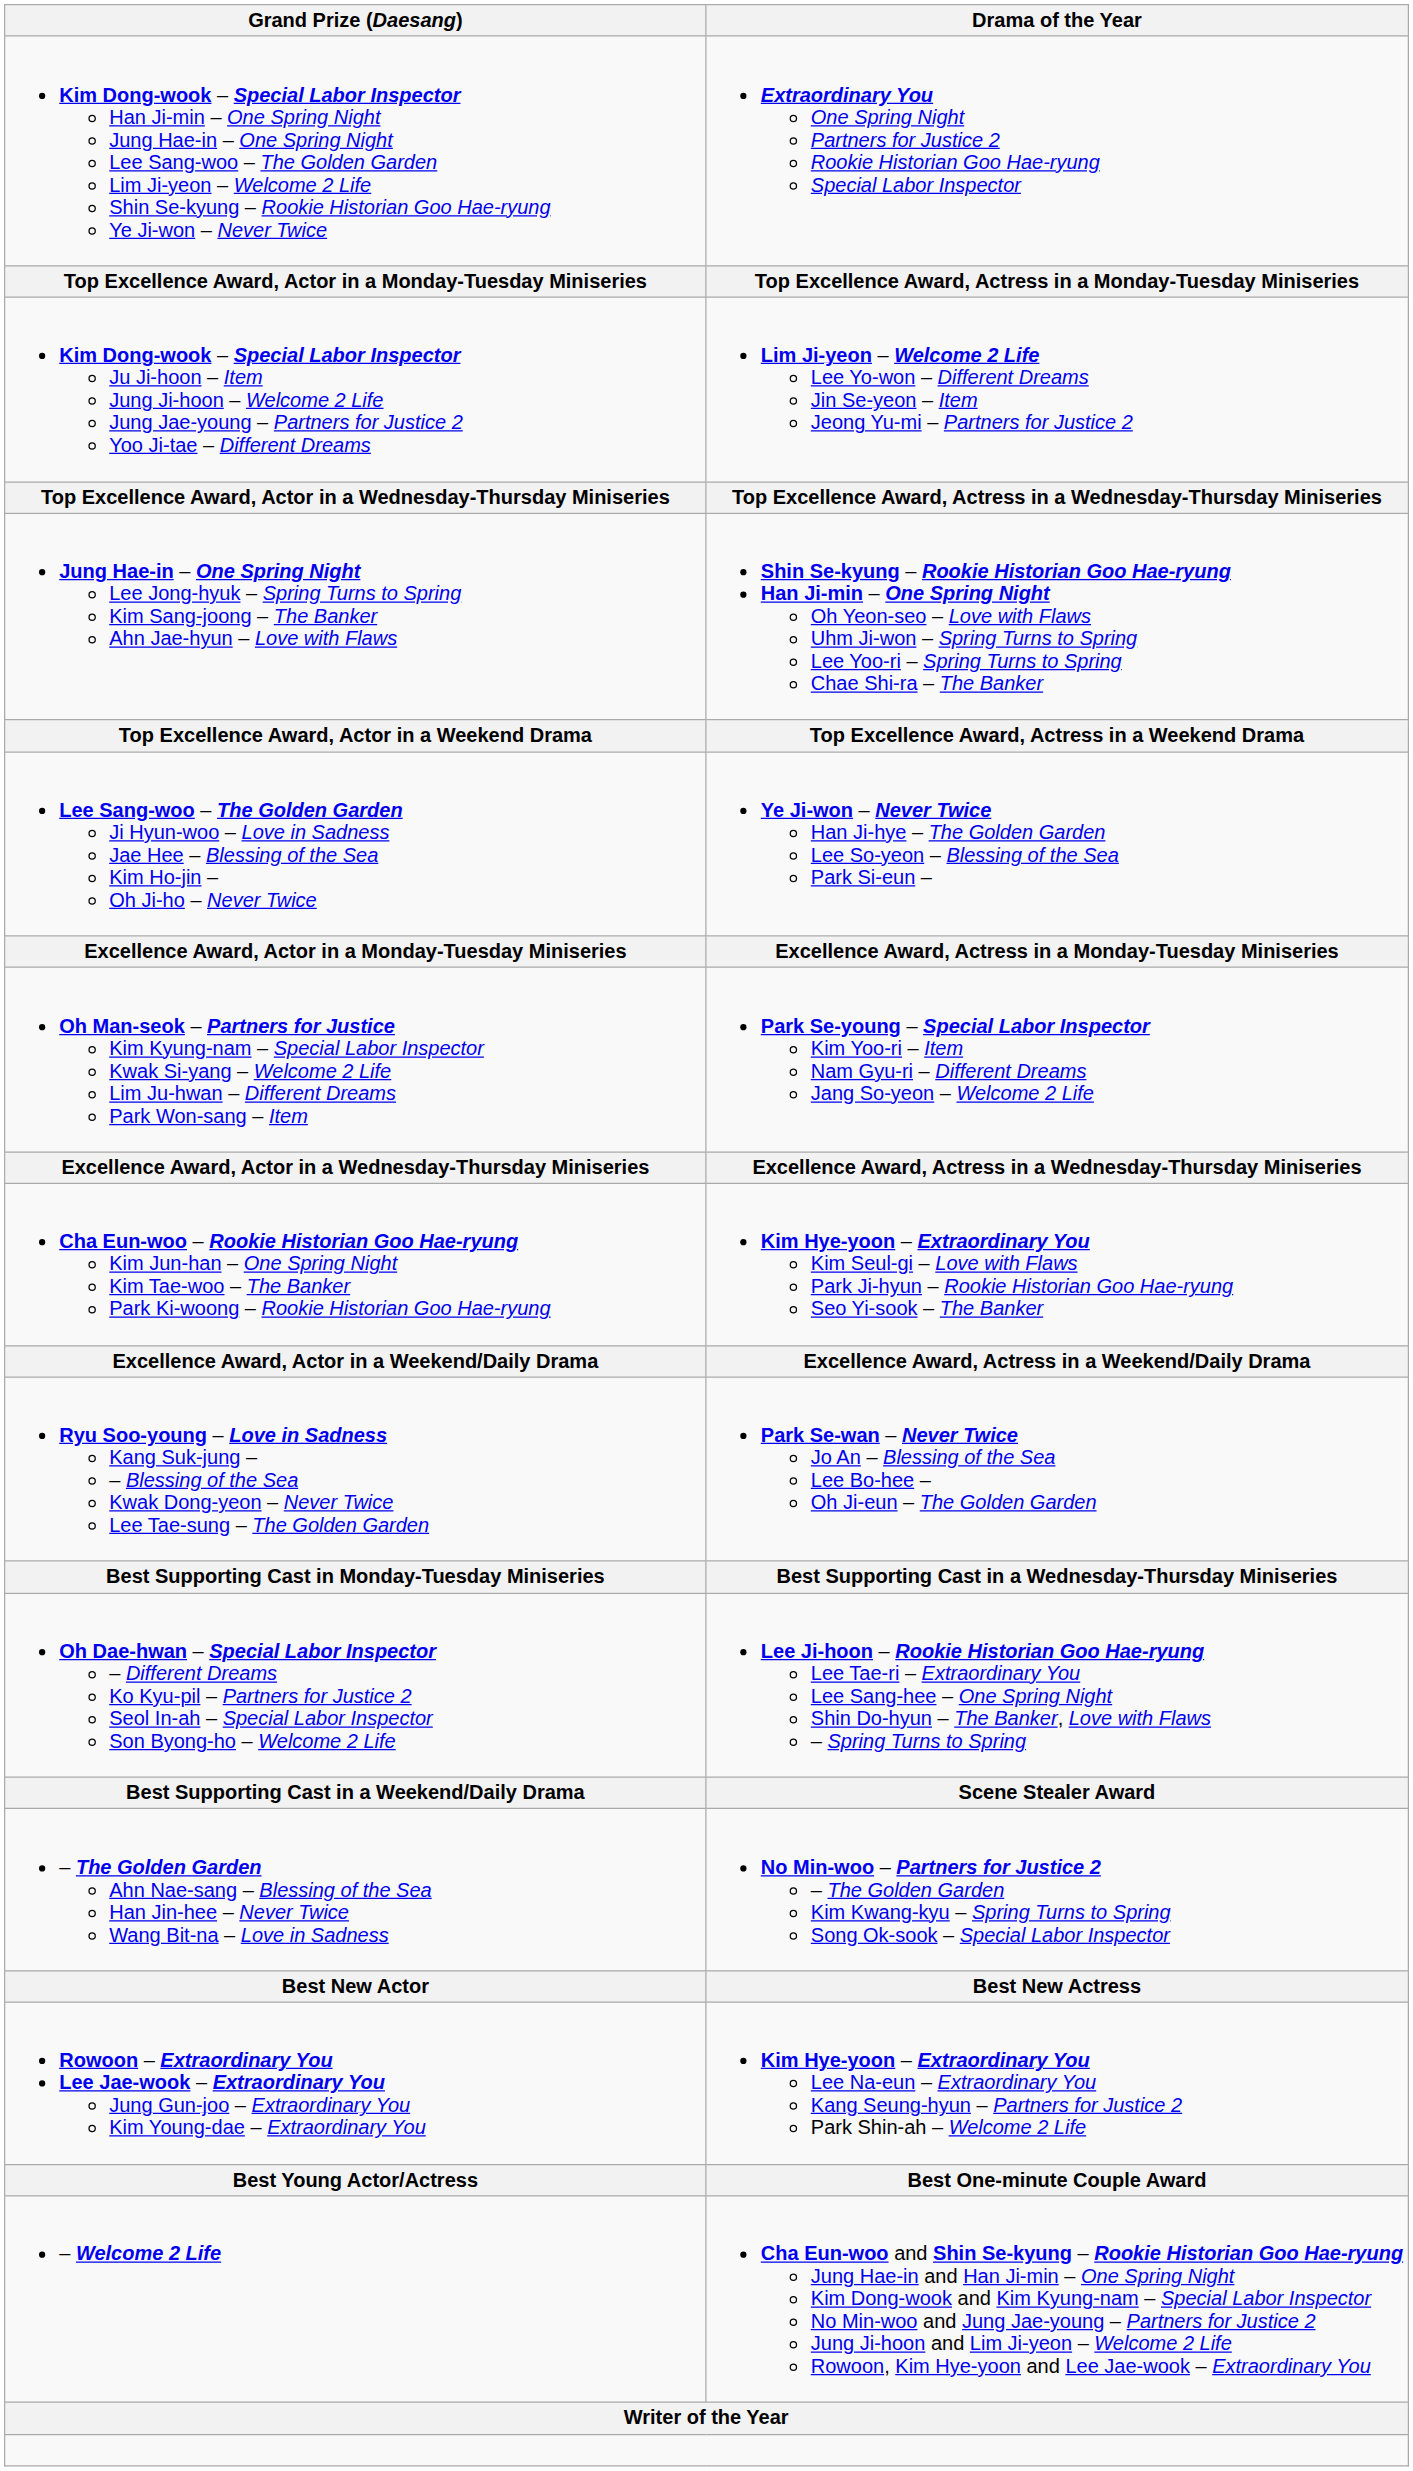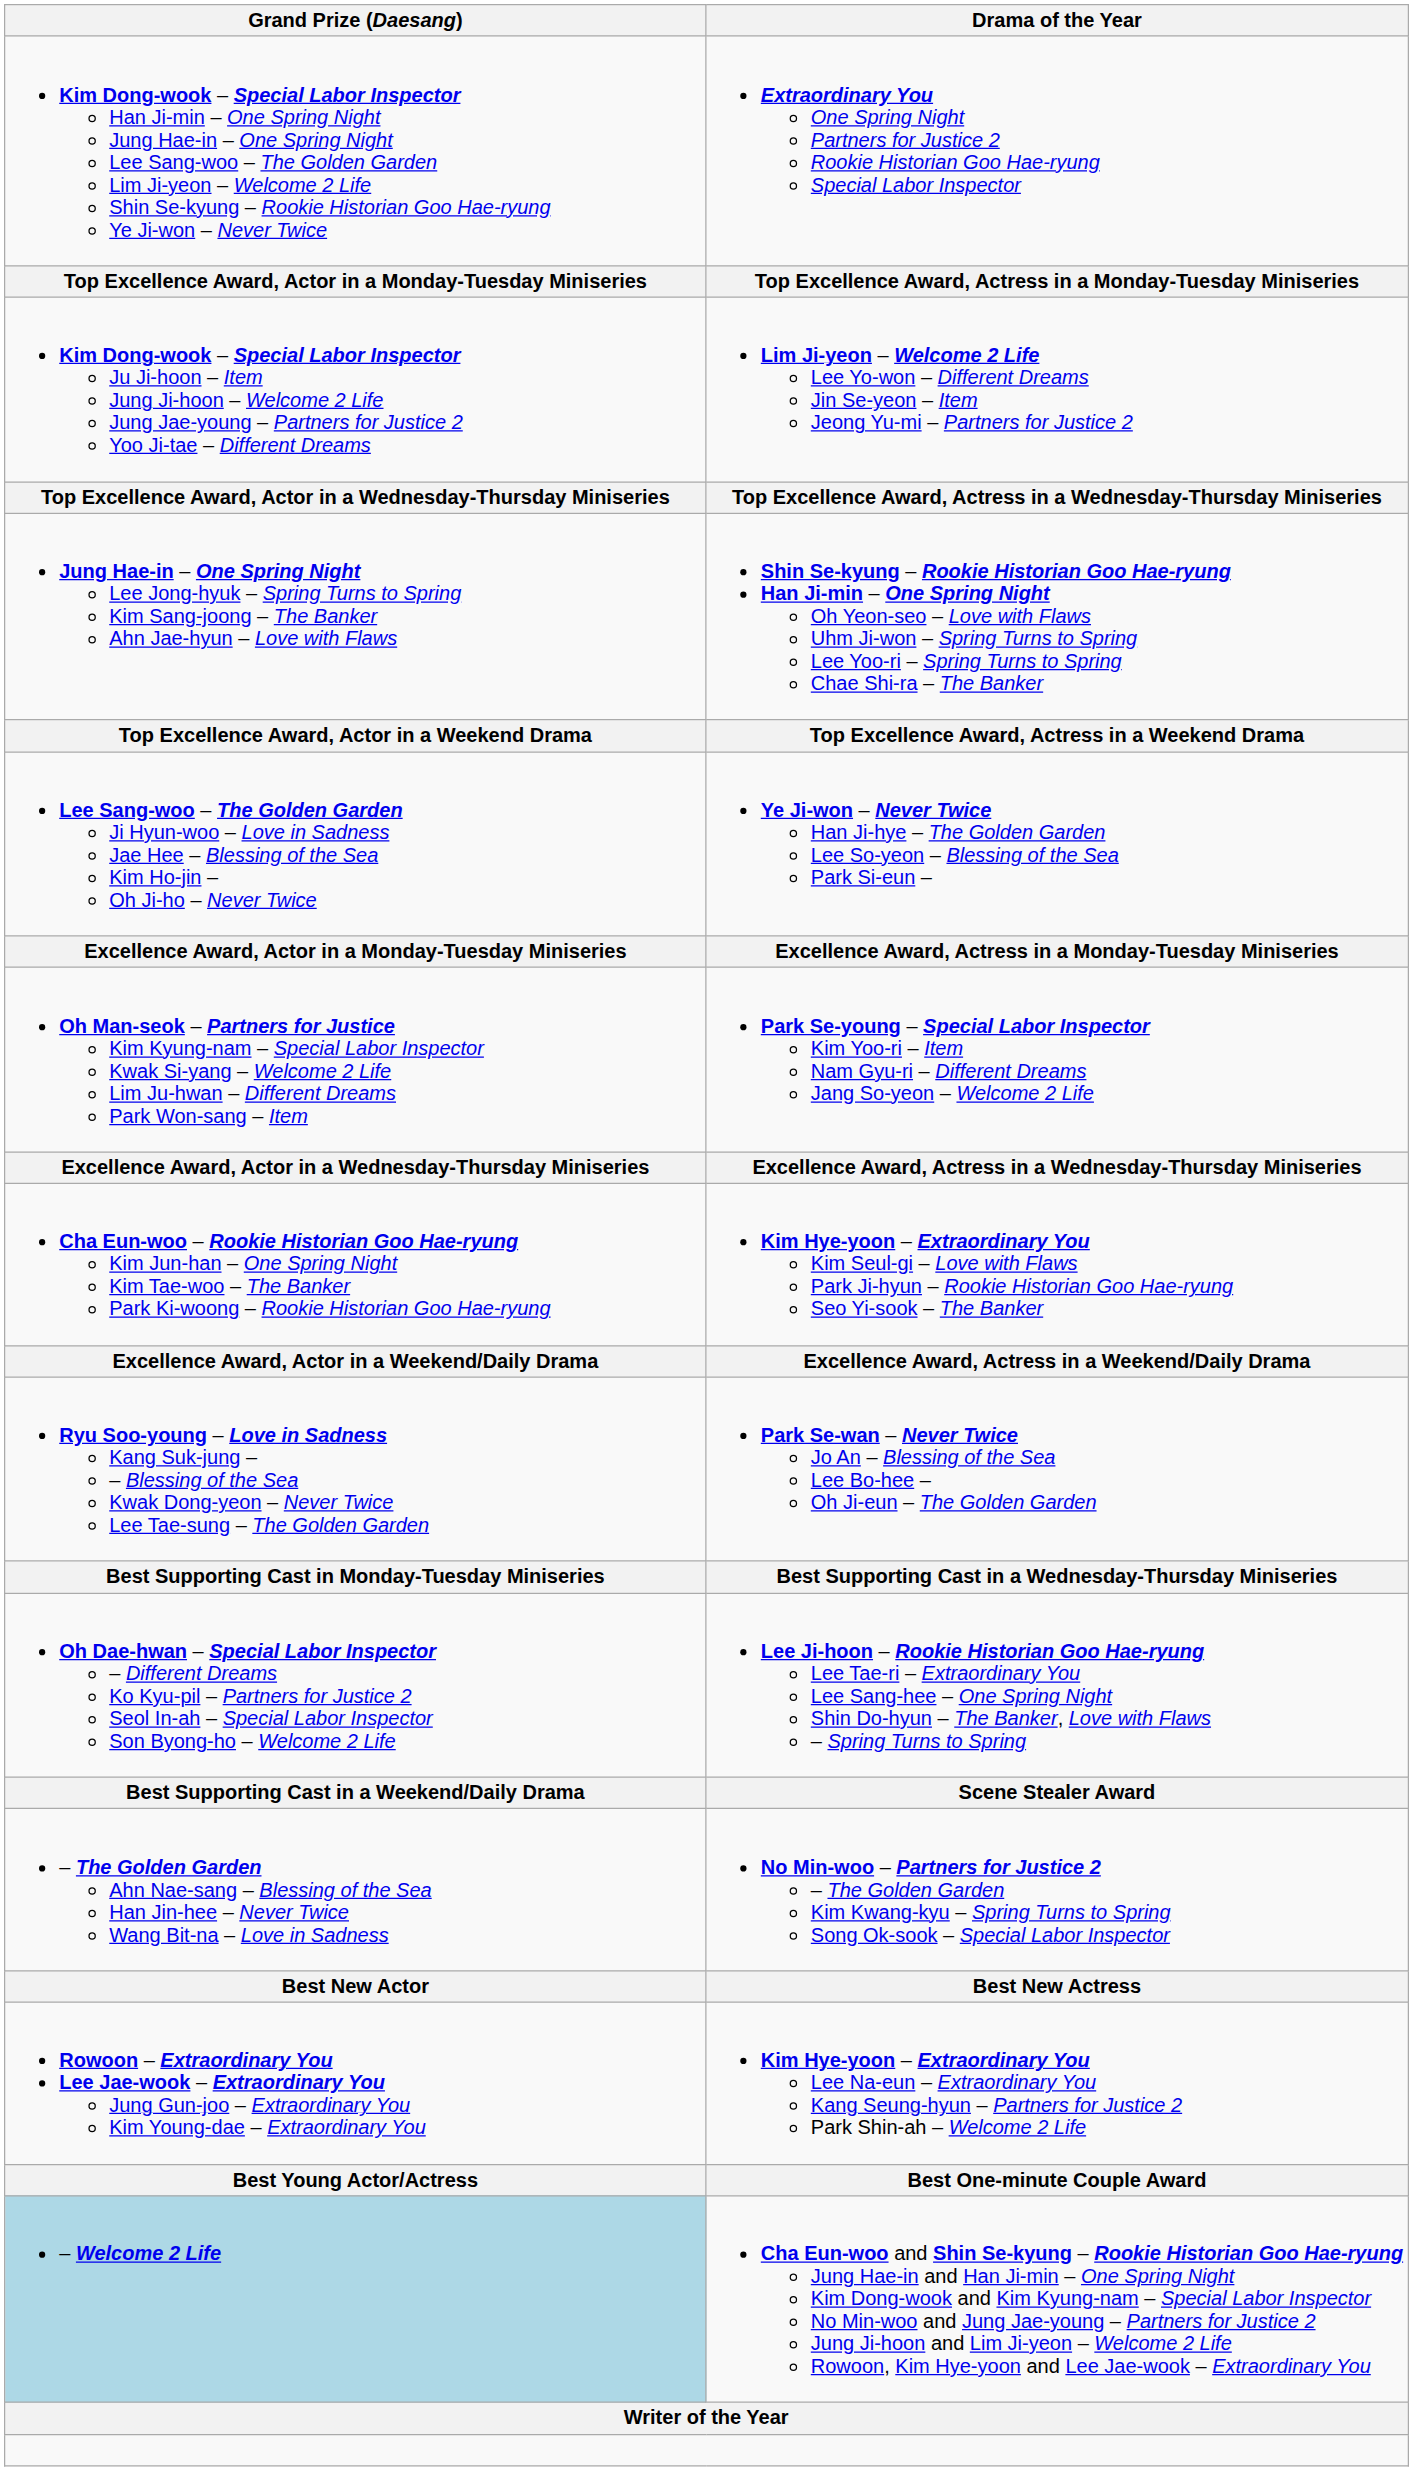(355, 2254) no background -> (355, 2254) lightblue background
